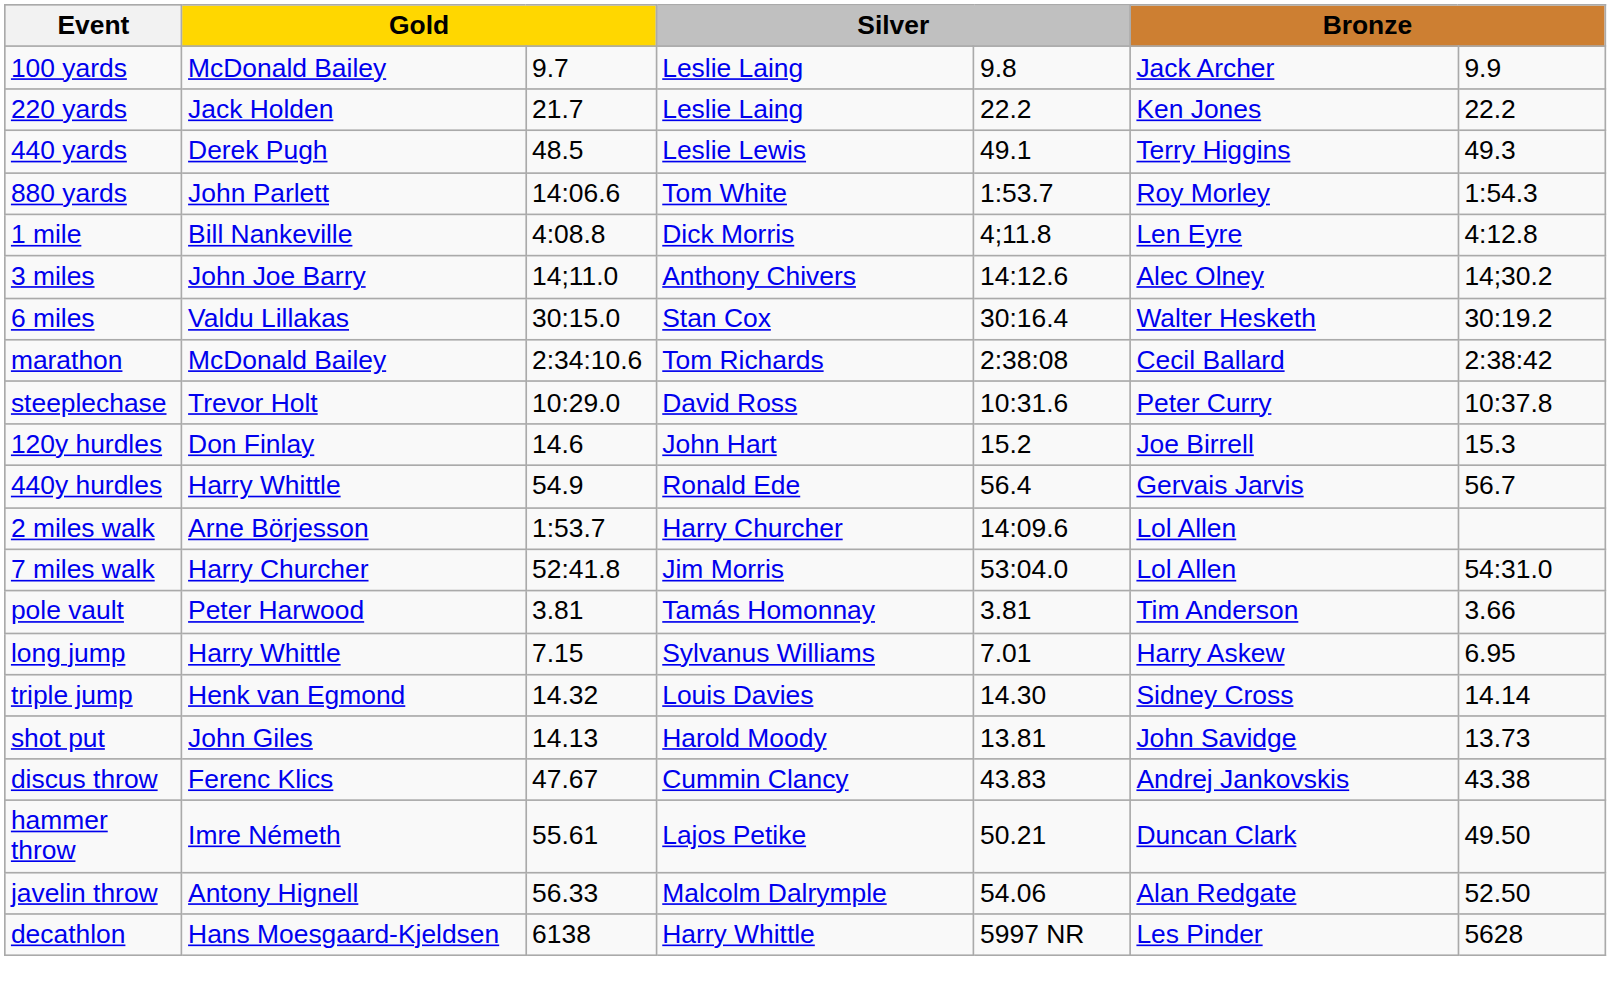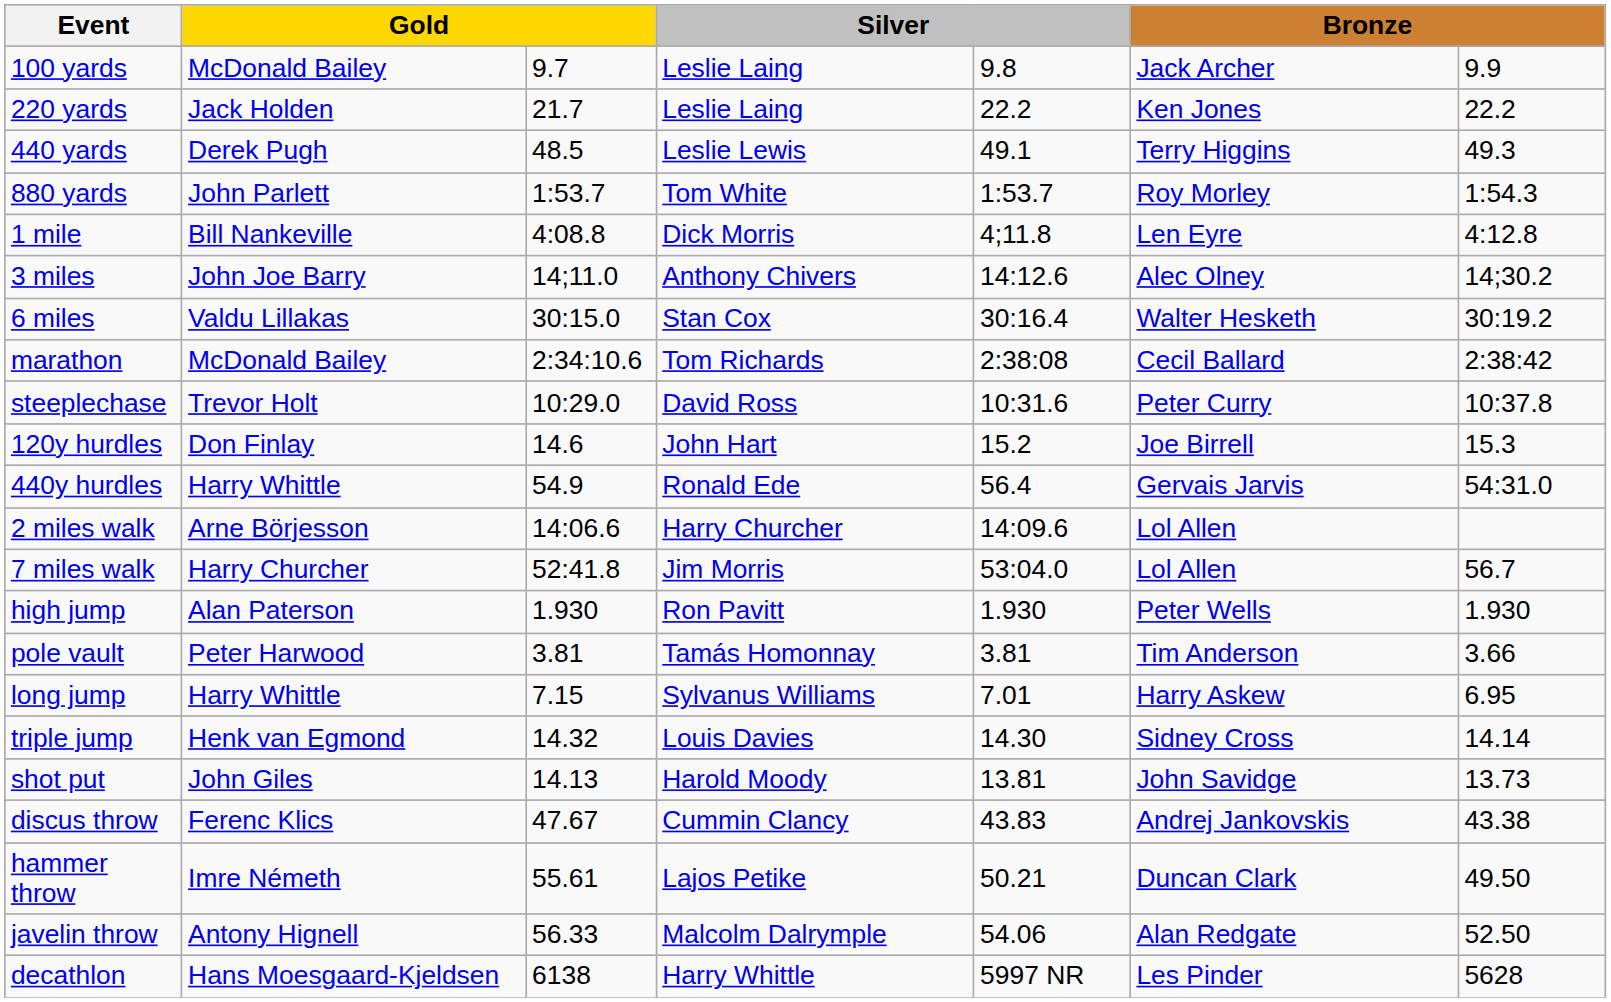(576, 192) 14:06.6 -> (569, 192) 1:53.7
(1490, 485) 56.7 -> (1508, 485) 54:31.0
(569, 527) 1:53.7 -> (576, 527) 14:06.6
(1508, 569) 54:31.0 -> (1490, 569) 56.7
+ row: (68, 611)
